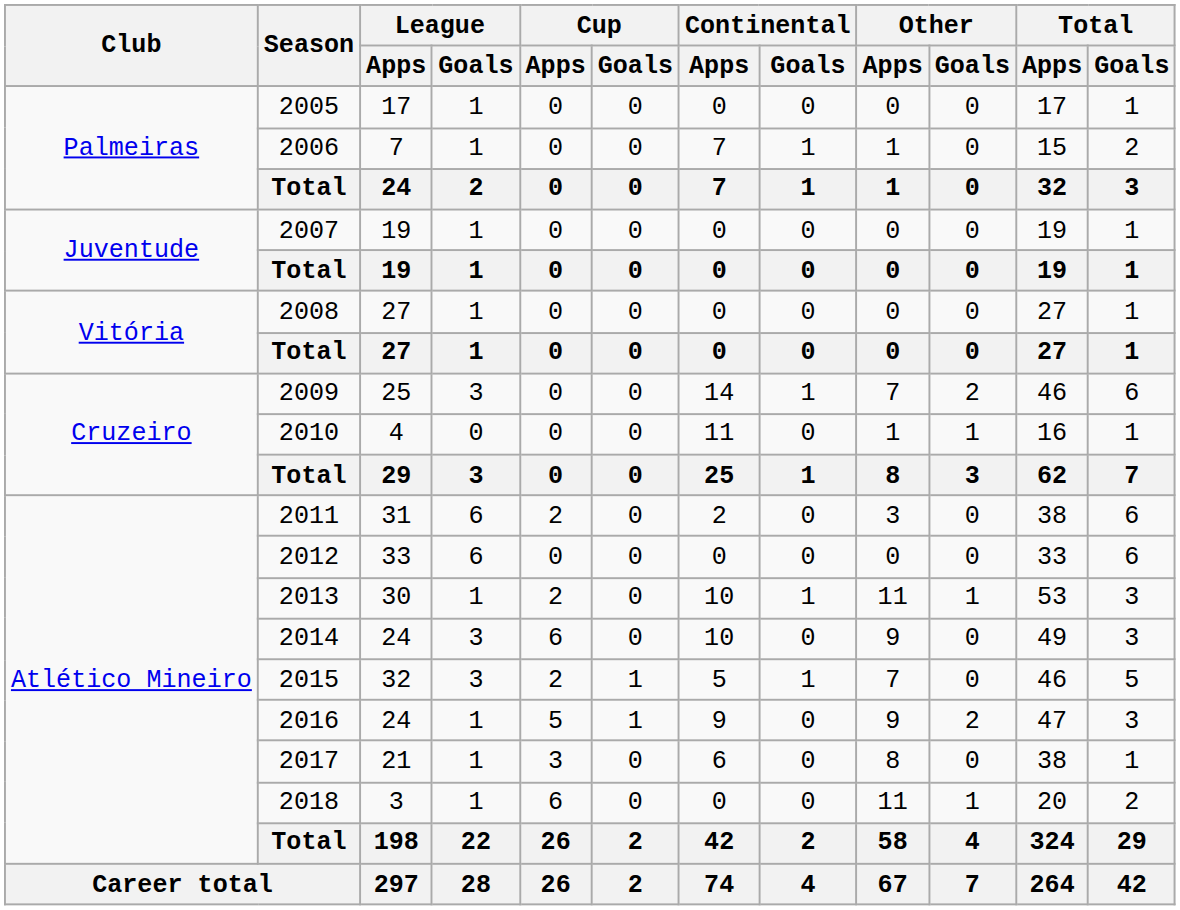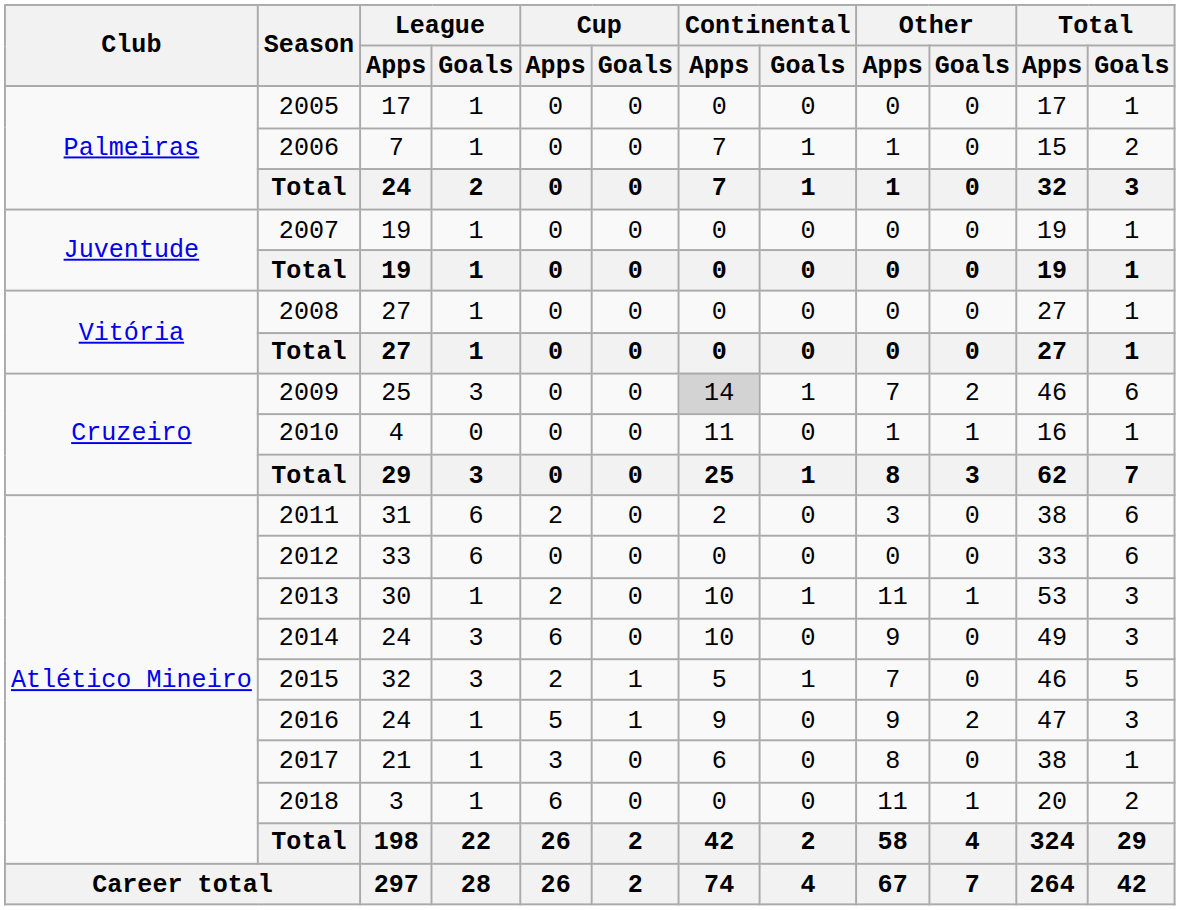(719, 393) no background -> (719, 393) lightgrey background
